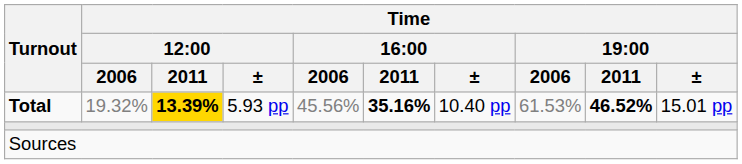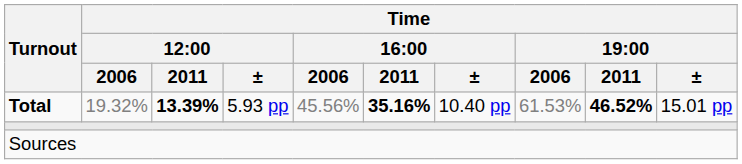(188, 106) gold background -> (188, 106) no background
